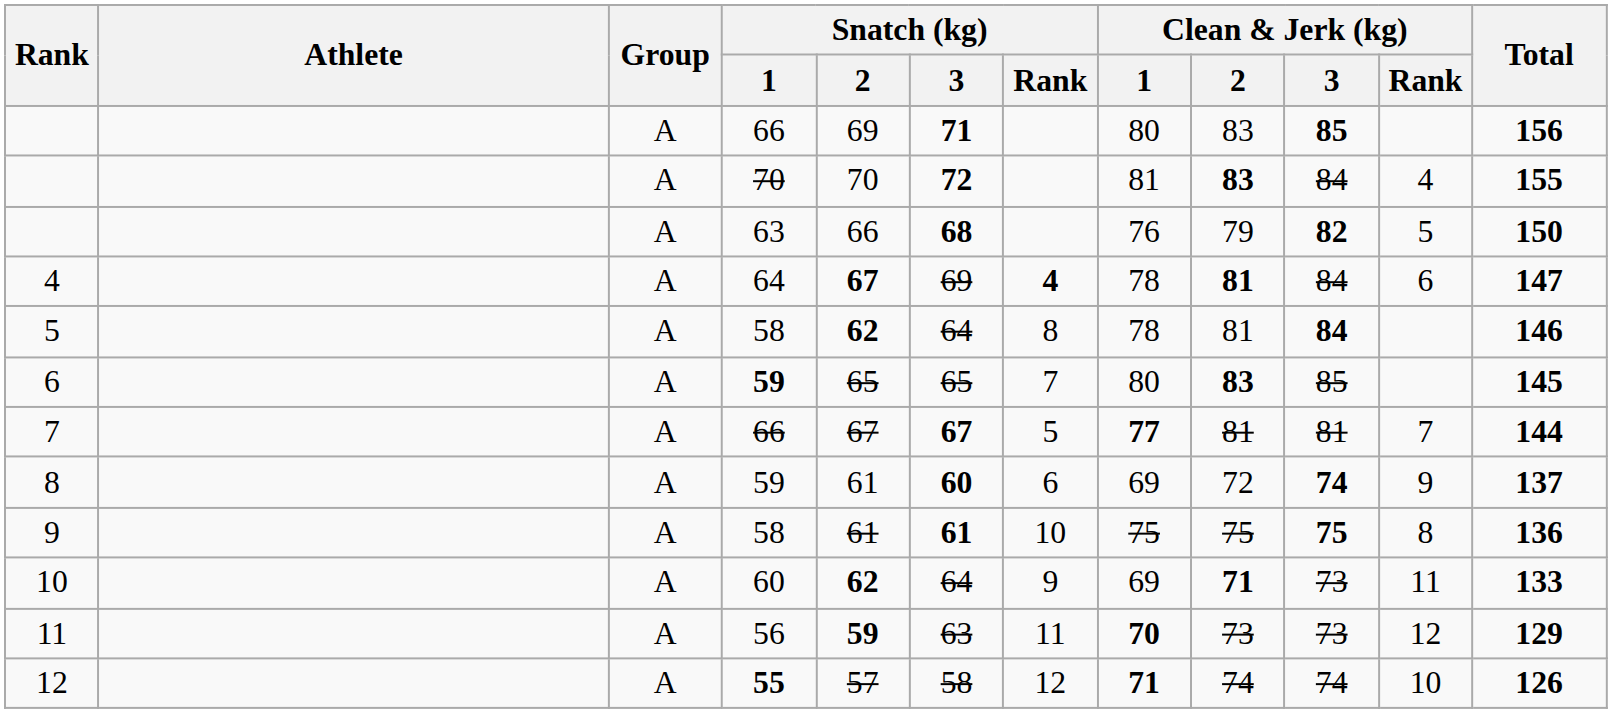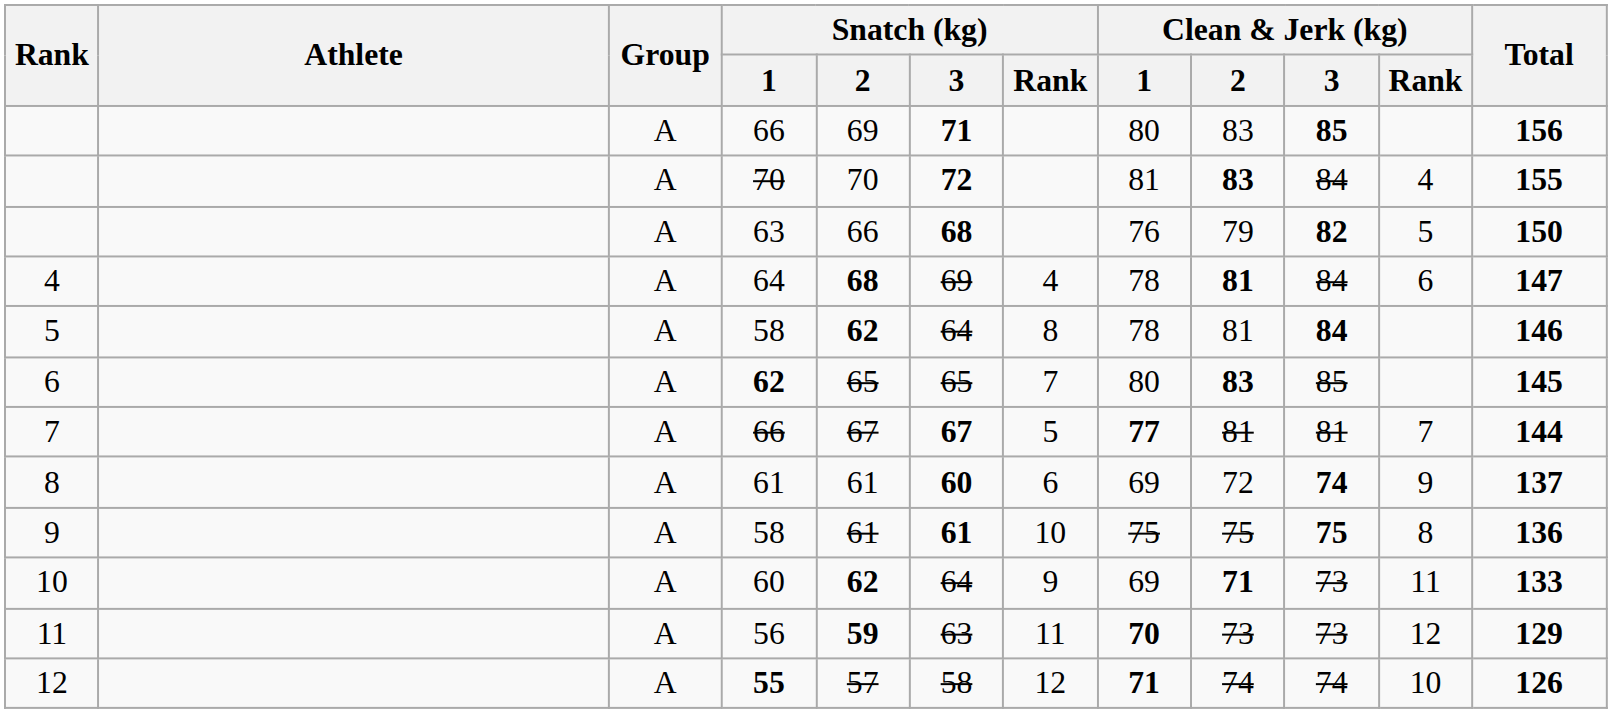(863, 280) 67 -> (863, 280) 68
(1050, 280) bold -> (1050, 280) normal
(769, 381) 59 -> (769, 381) 62
(769, 481) 59 -> (769, 481) 61
